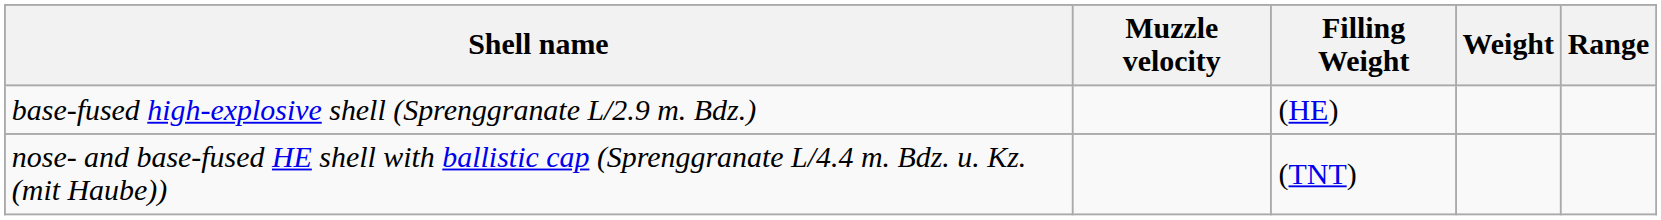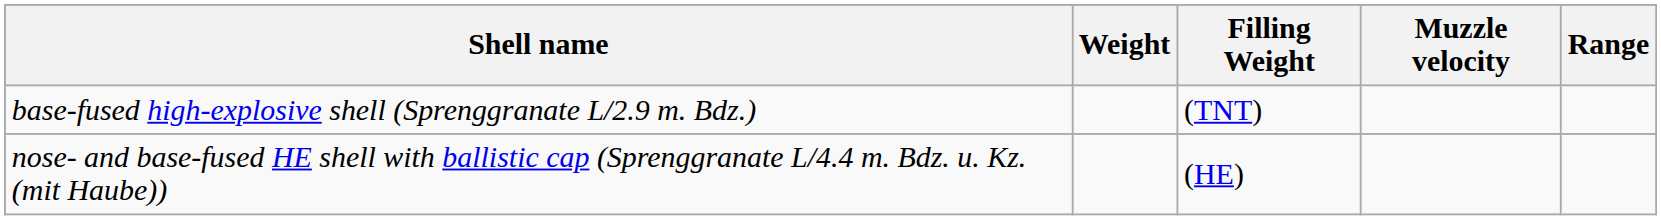columns swapped: (1508, 45) <-> (1172, 45)
(1308, 109) (HE) -> (1223, 109) (TNT)
(1318, 173) (TNT) -> (1214, 173) (HE)
